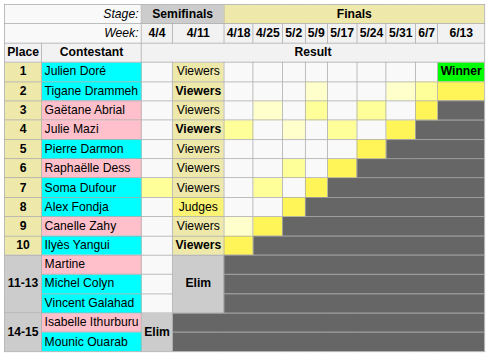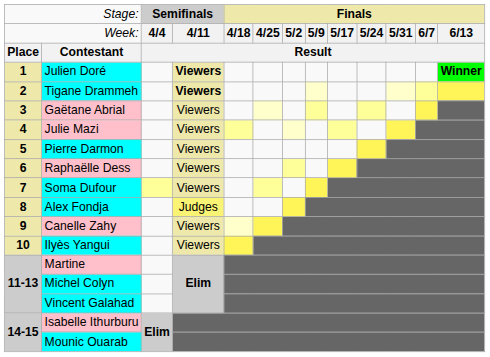(198, 71) normal -> (198, 71) bold
(198, 129) bold -> (198, 129) normal
(198, 245) bold -> (198, 245) normal
